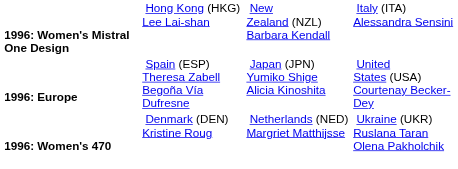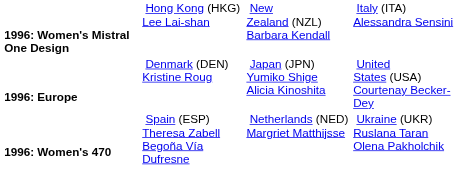(181, 84) Spain (ESP) Theresa Zabell Begoña Vía Dufresne -> (185, 70) Denmark (DEN) Kristine Roug
(185, 126) Denmark (DEN) Kristine Roug -> (181, 139) Spain (ESP) Theresa Zabell Begoña Vía Dufresne
